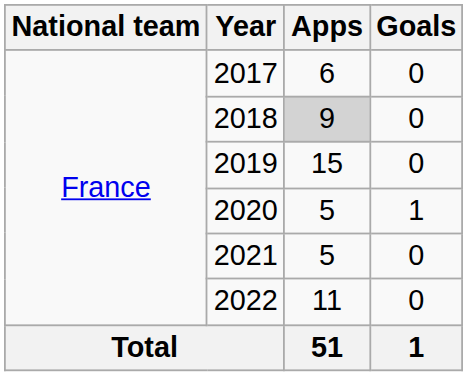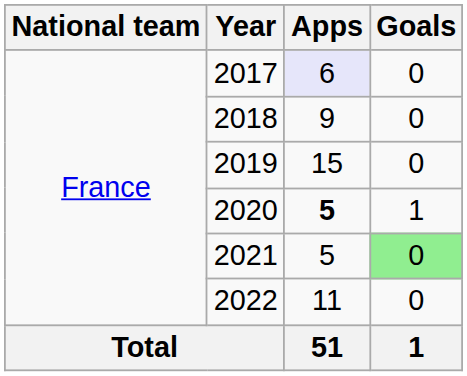(327, 73) no background -> (327, 73) lavender background
(327, 118) lightgrey background -> (327, 118) no background
(327, 210) normal -> (327, 210) bold
(416, 255) no background -> (416, 255) lightgreen background
